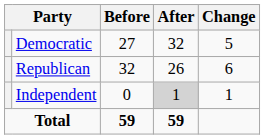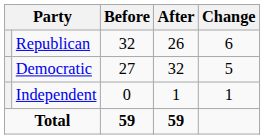rows swapped: (54, 43) <-> (53, 69)
(176, 95) lightgrey background -> (176, 95) no background
